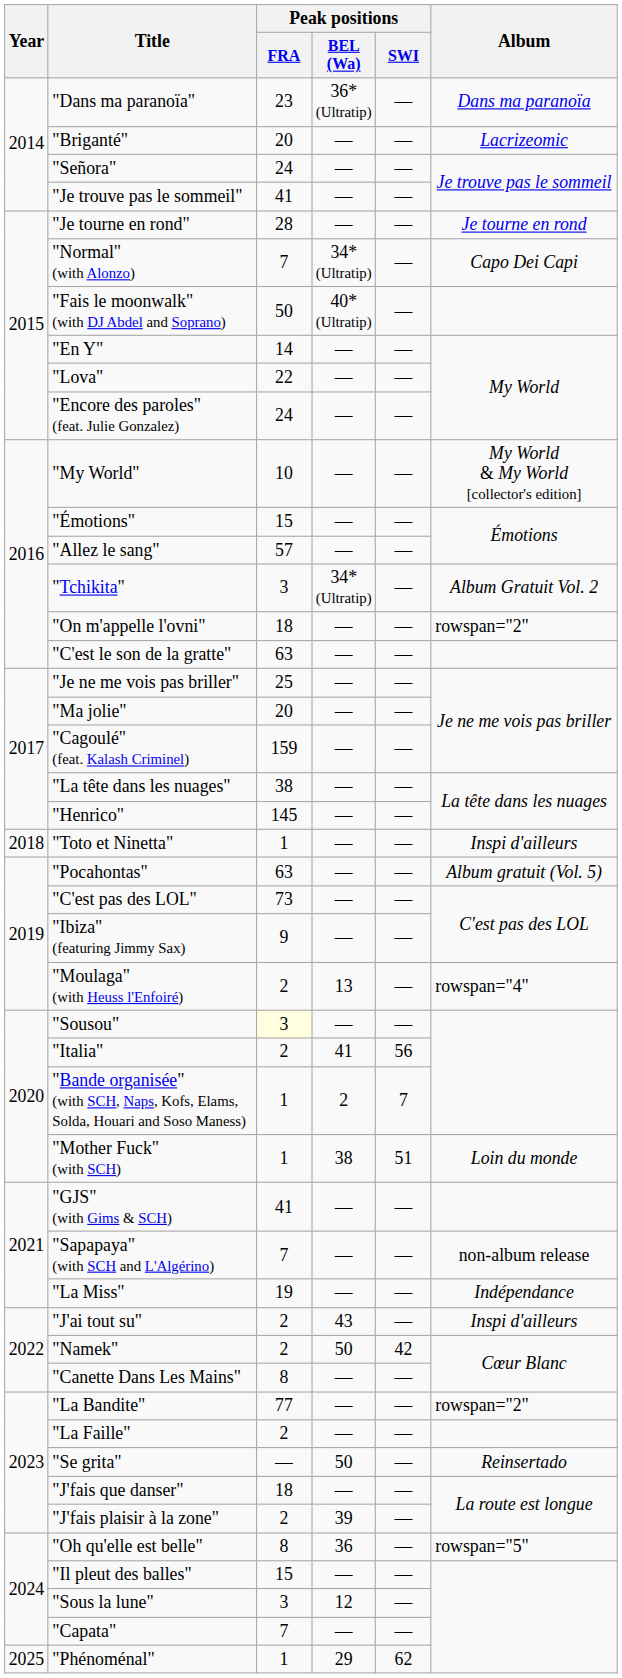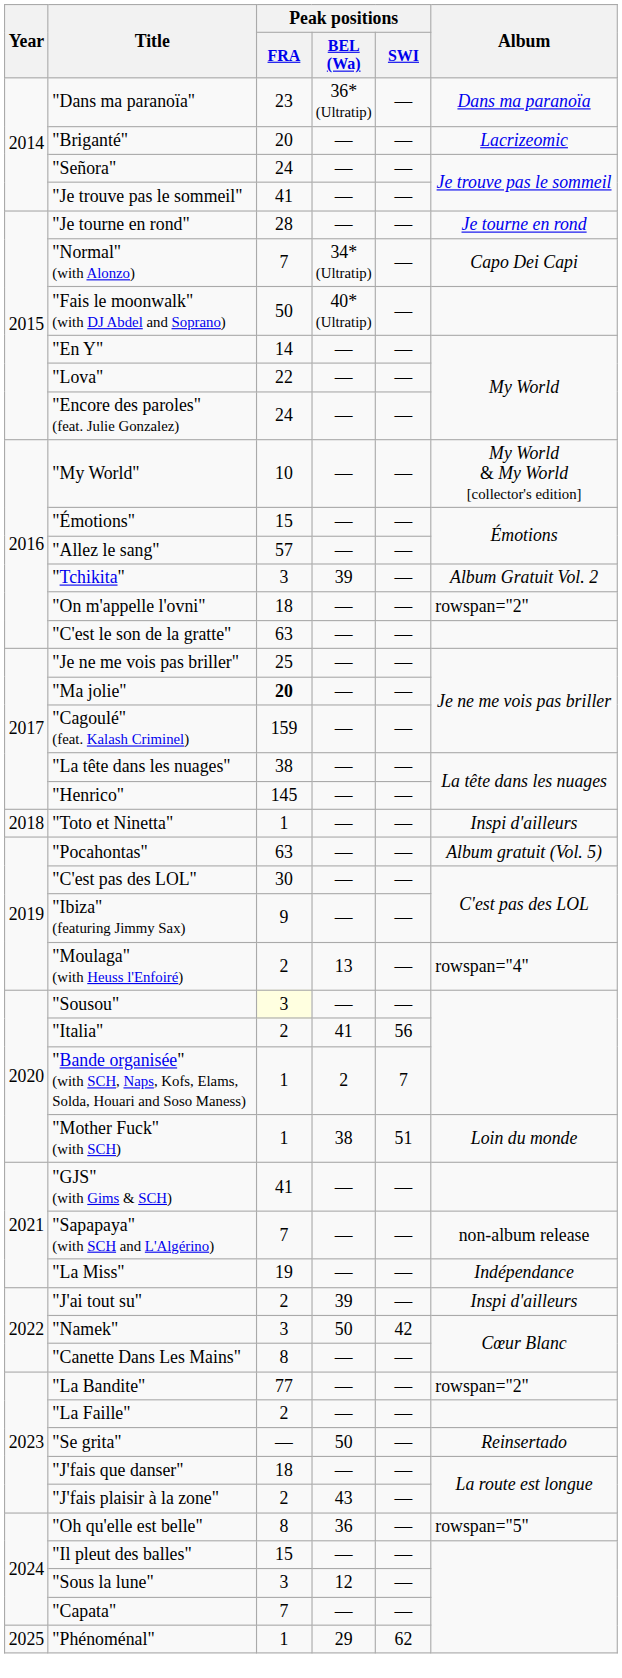(344, 588) 34* (Ultratip) -> (344, 578) 39
(284, 710) normal -> (284, 690) bold
(284, 899) 73 -> (284, 879) 30
(344, 1321) 43 -> (344, 1301) 39
(284, 1349) 2 -> (284, 1329) 3
(344, 1518) 39 -> (344, 1498) 43
